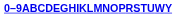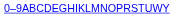(88, 8) bold -> (87, 8) normal
